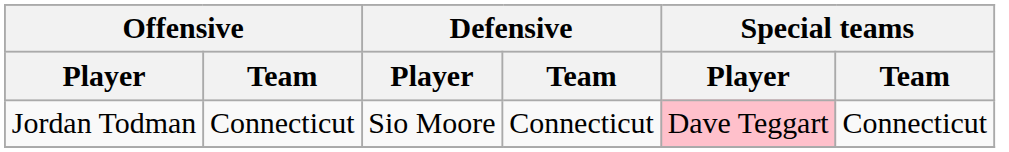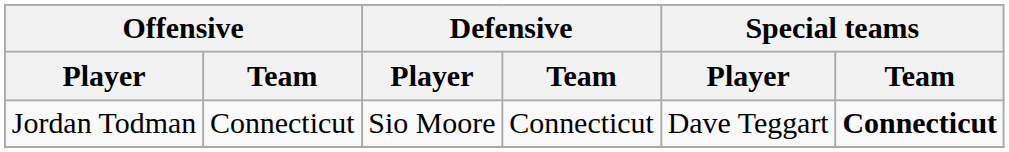(748, 123) pink background -> (748, 123) no background
(915, 123) normal -> (920, 123) bold
